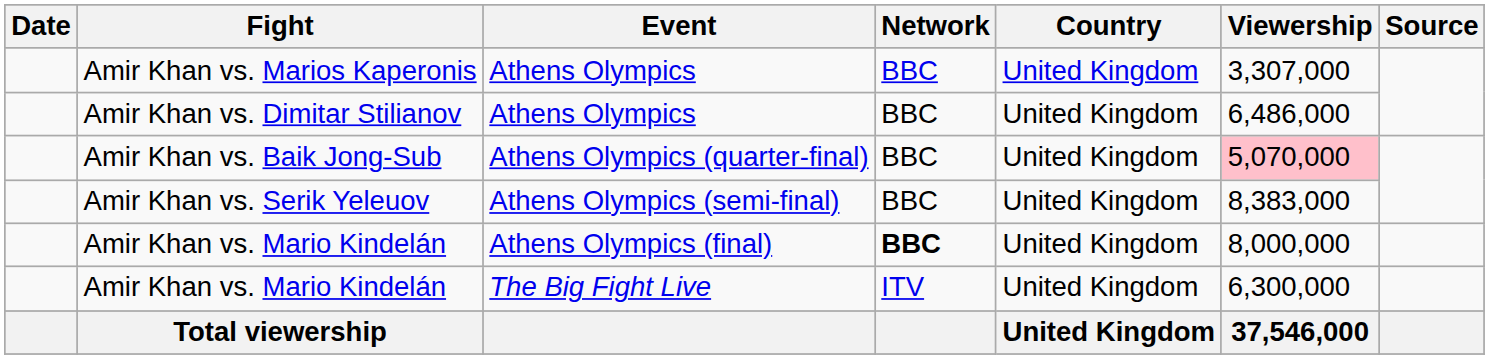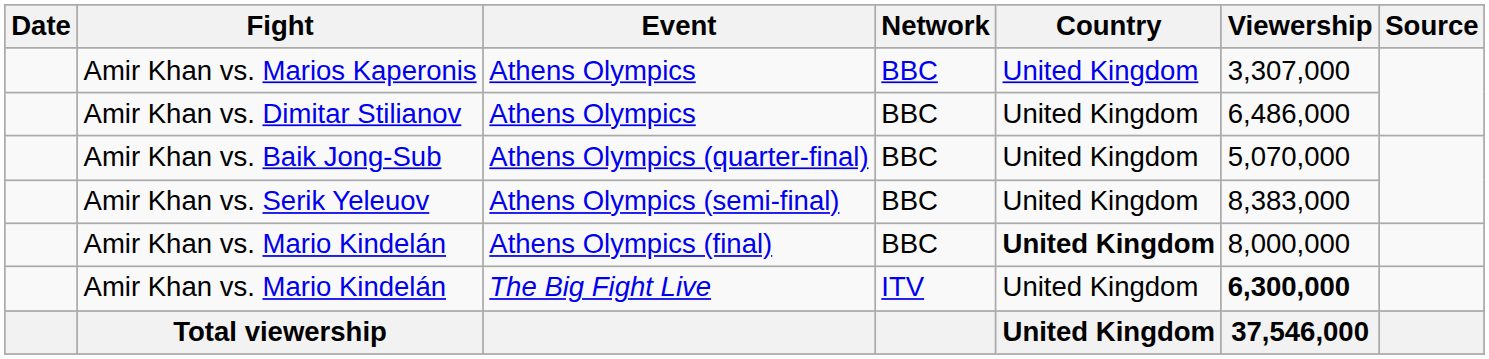(1289, 157) pink background -> (1289, 157) no background
(911, 244) bold -> (910, 244) normal
(1100, 244) normal -> (1109, 244) bold
(1289, 288) normal -> (1289, 288) bold
